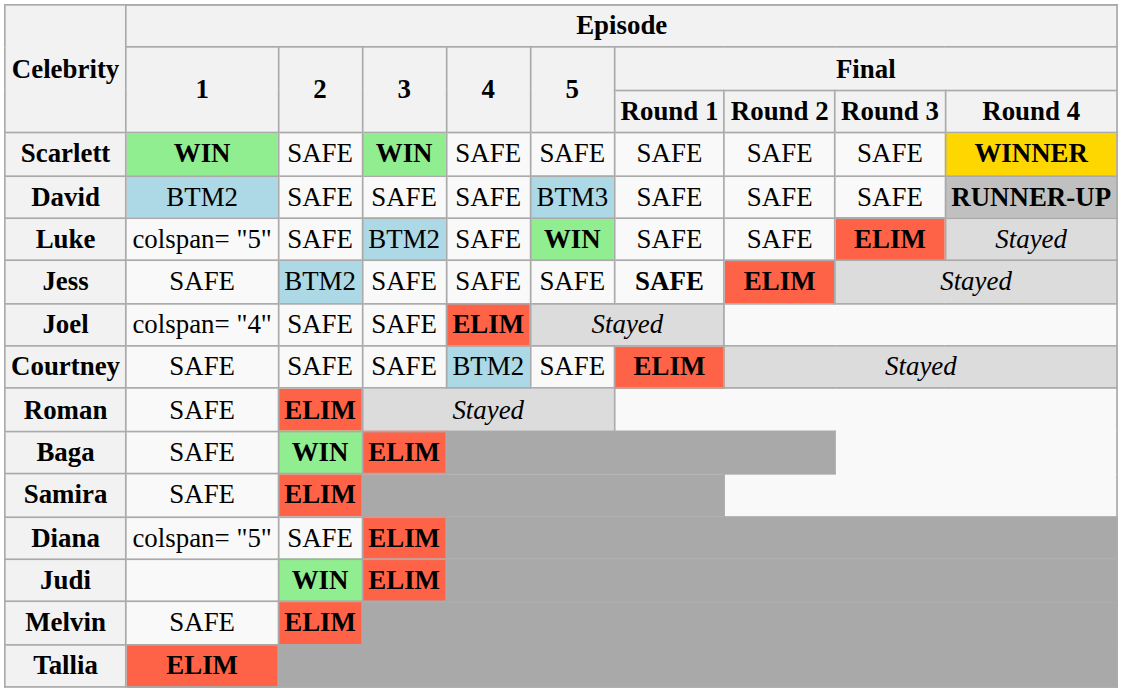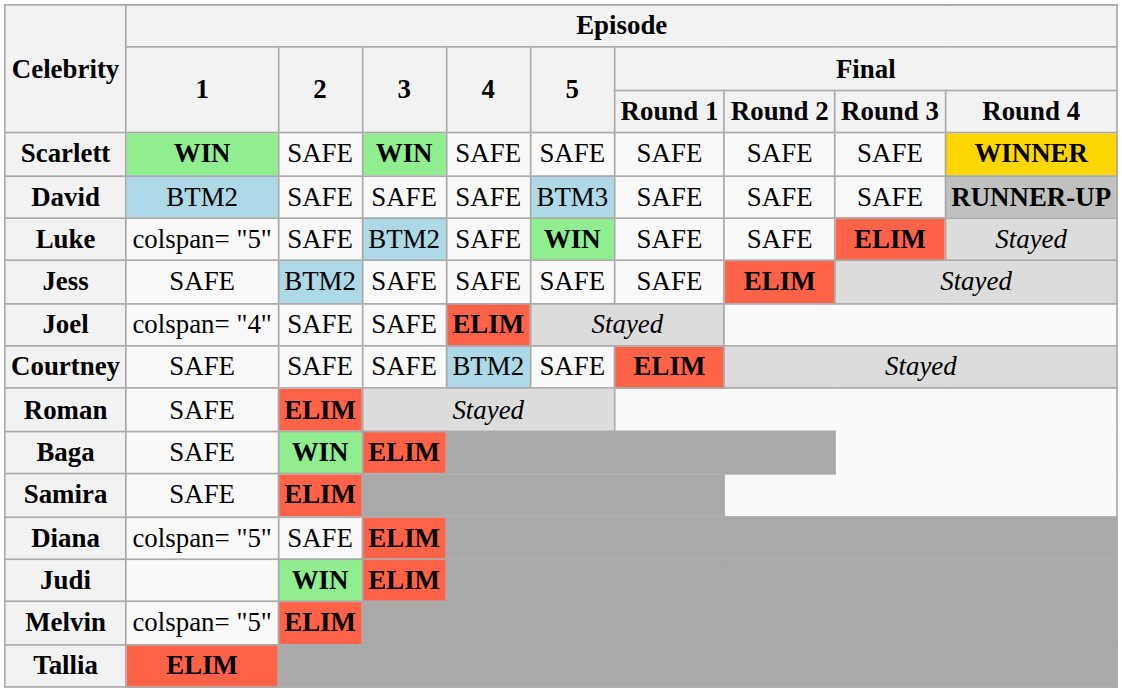(669, 281) bold -> (669, 281) normal
(202, 622) SAFE -> (202, 622) colspan= "5"
